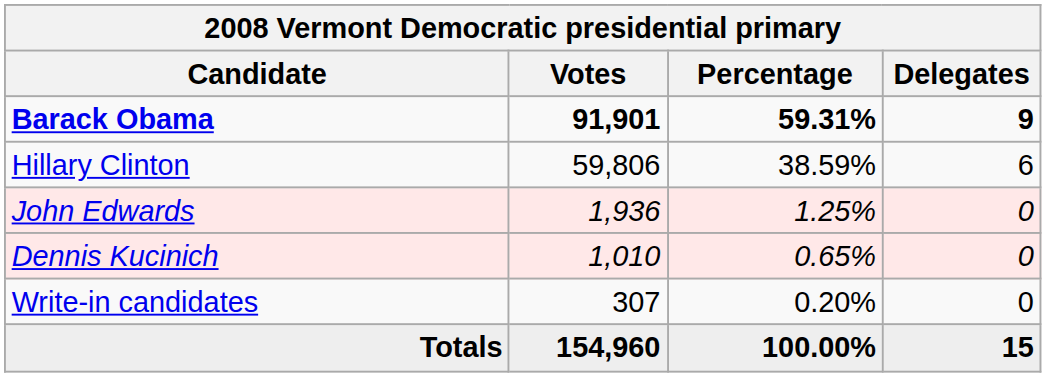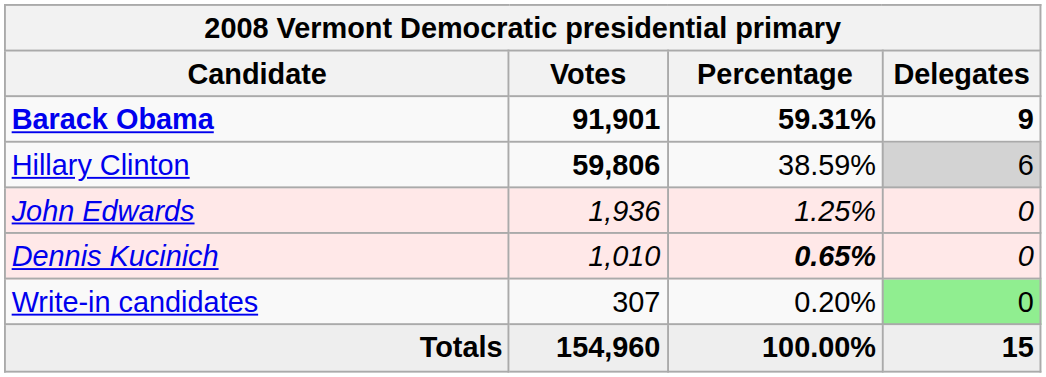(616, 165) normal -> (616, 165) bold
(1026, 165) no background -> (1026, 165) lightgrey background
(835, 257) normal -> (835, 257) bold
(1026, 302) no background -> (1026, 302) lightgreen background
